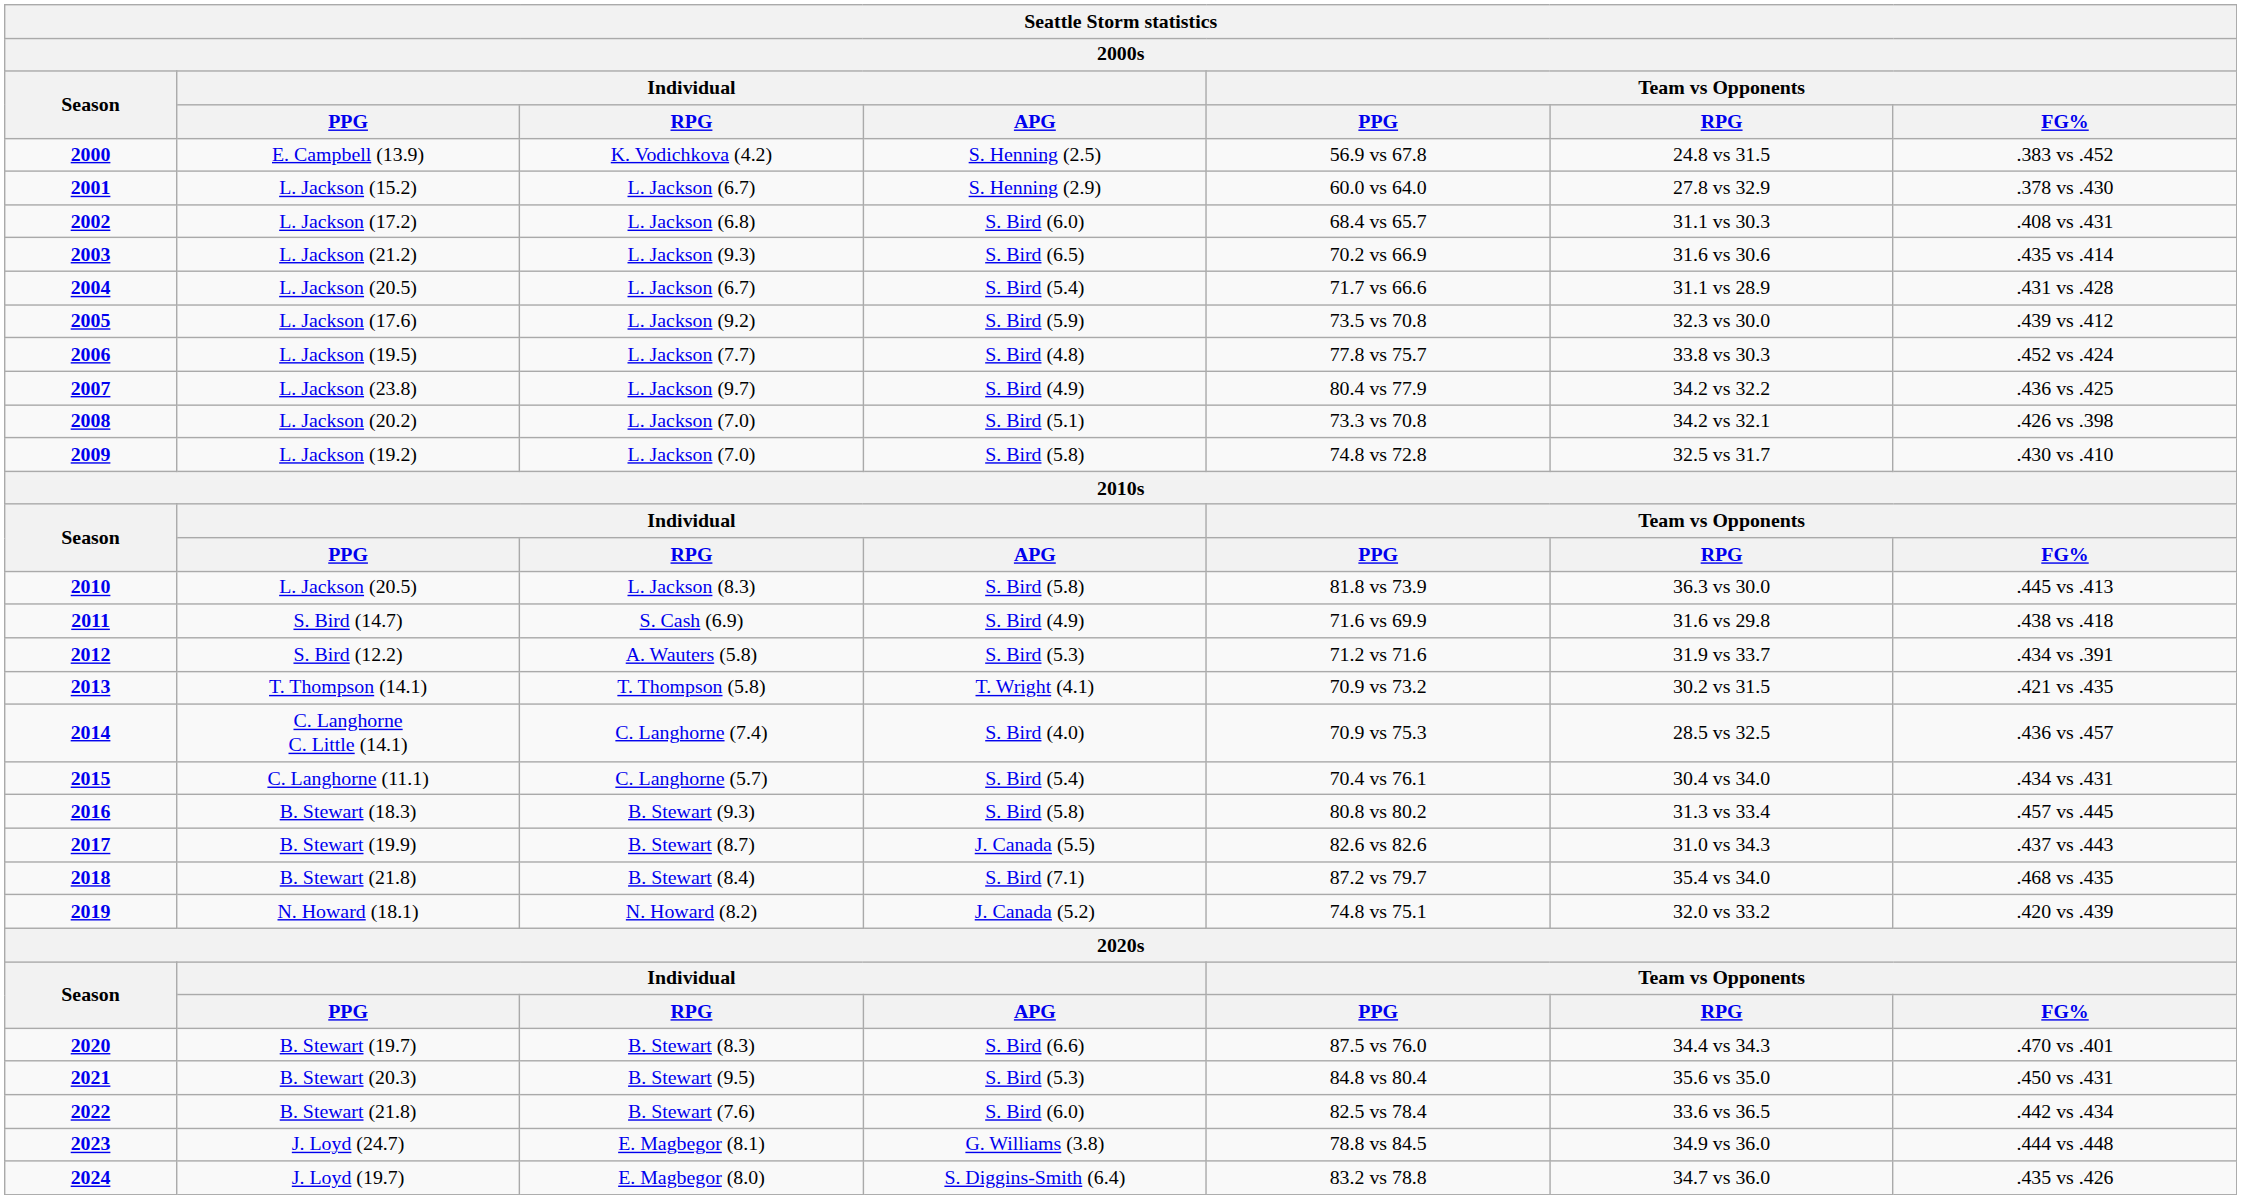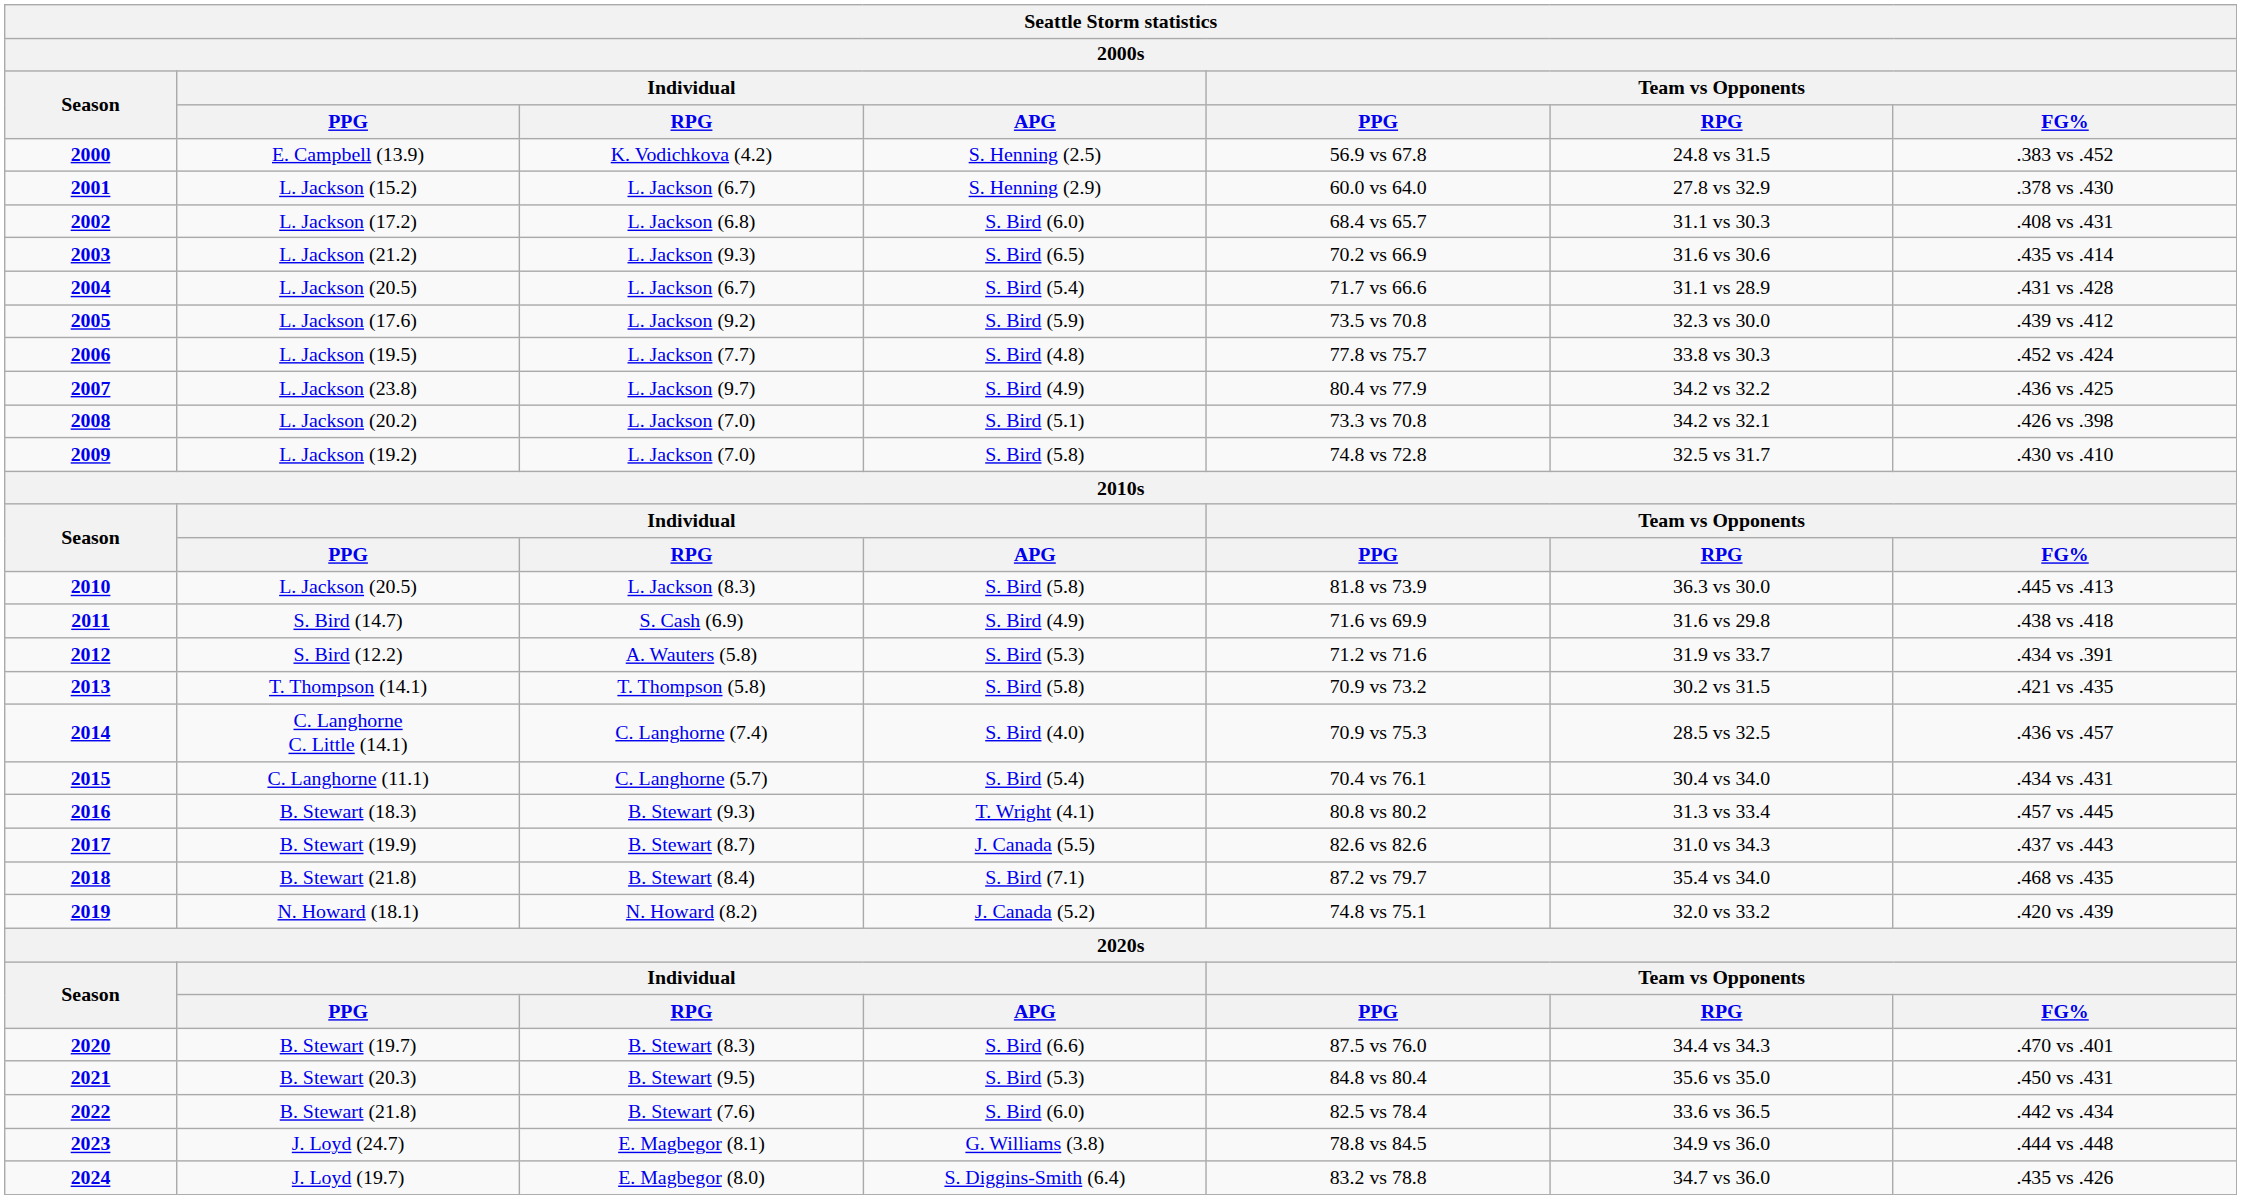(1035, 687) T. Wright (4.1) -> (1035, 687) S. Bird (5.8)
(1035, 811) S. Bird (5.8) -> (1035, 811) T. Wright (4.1)
